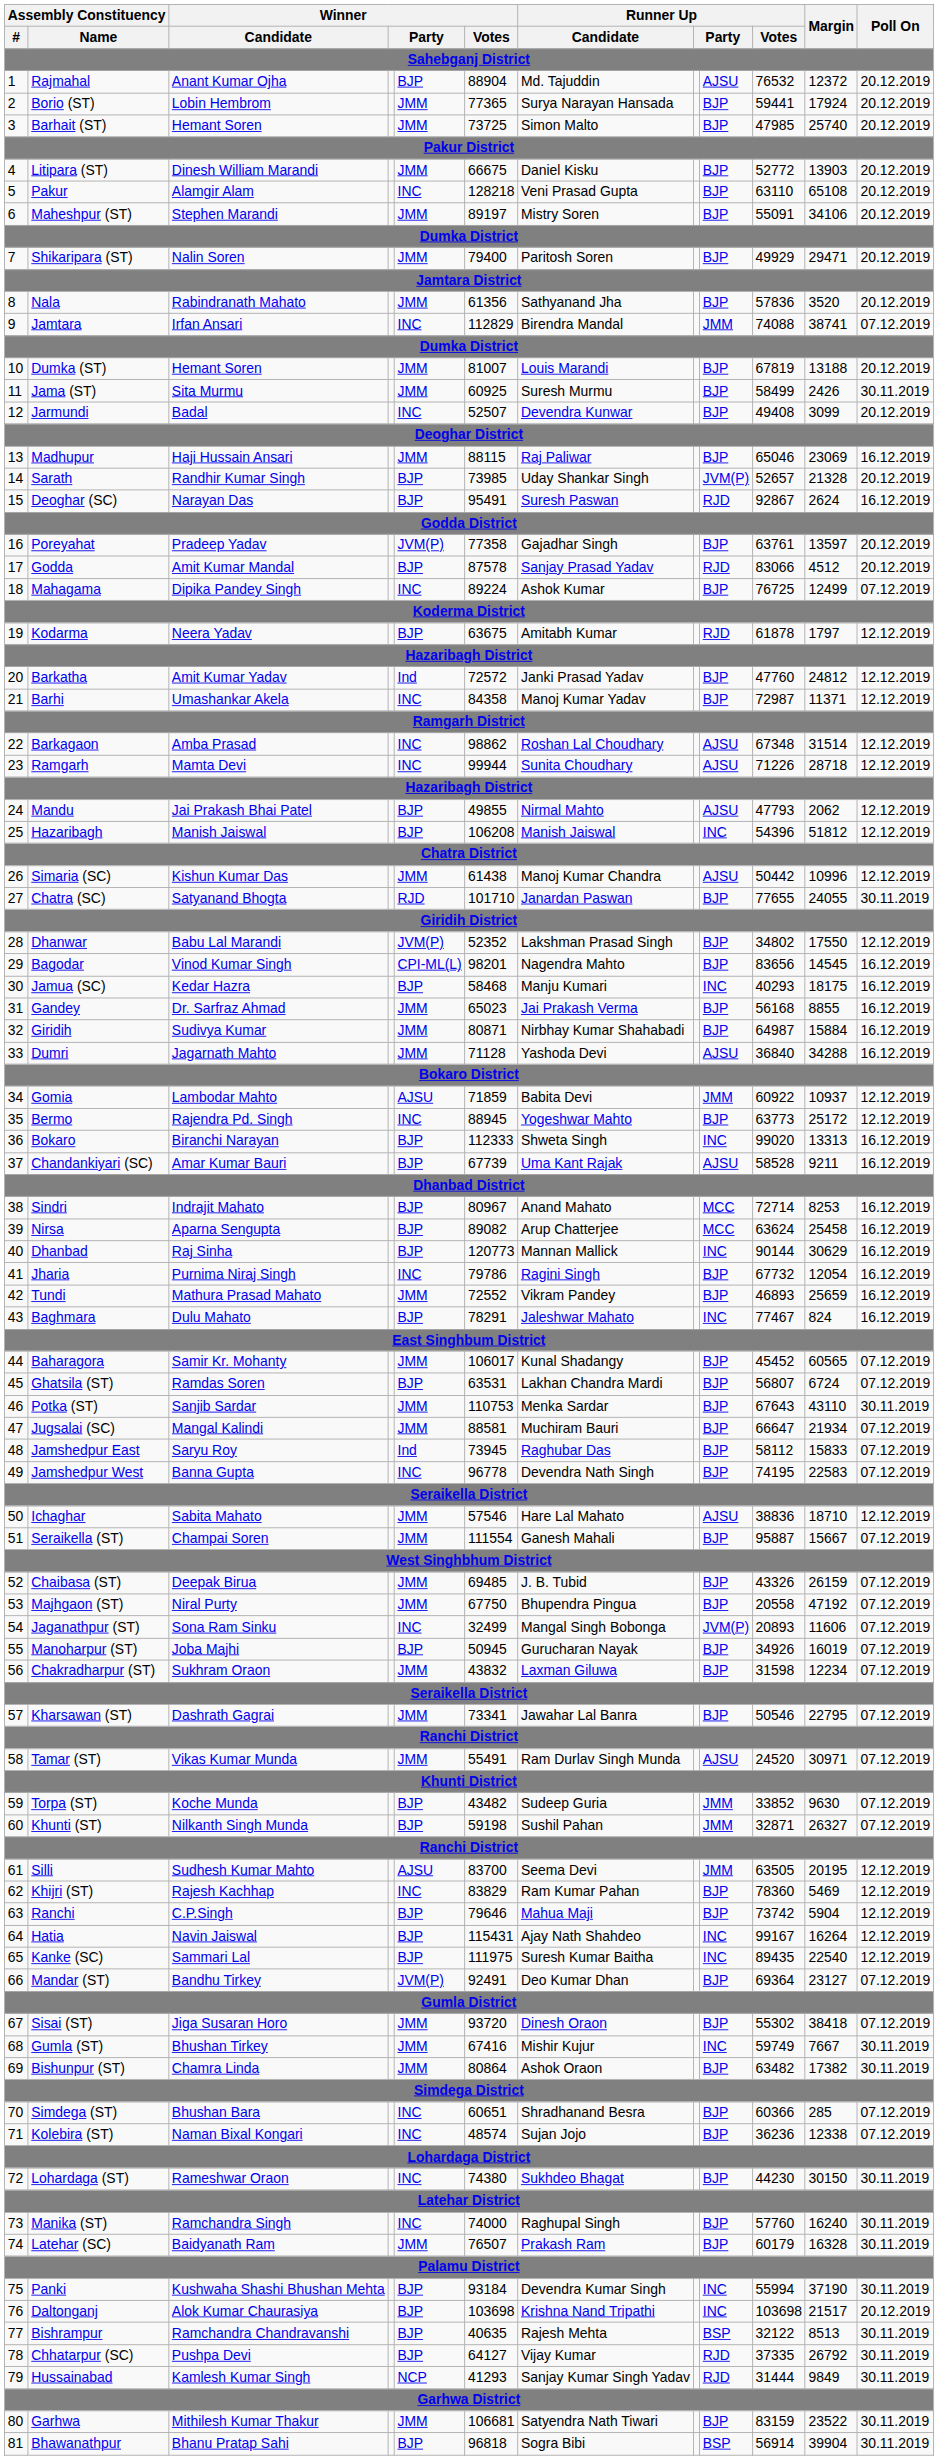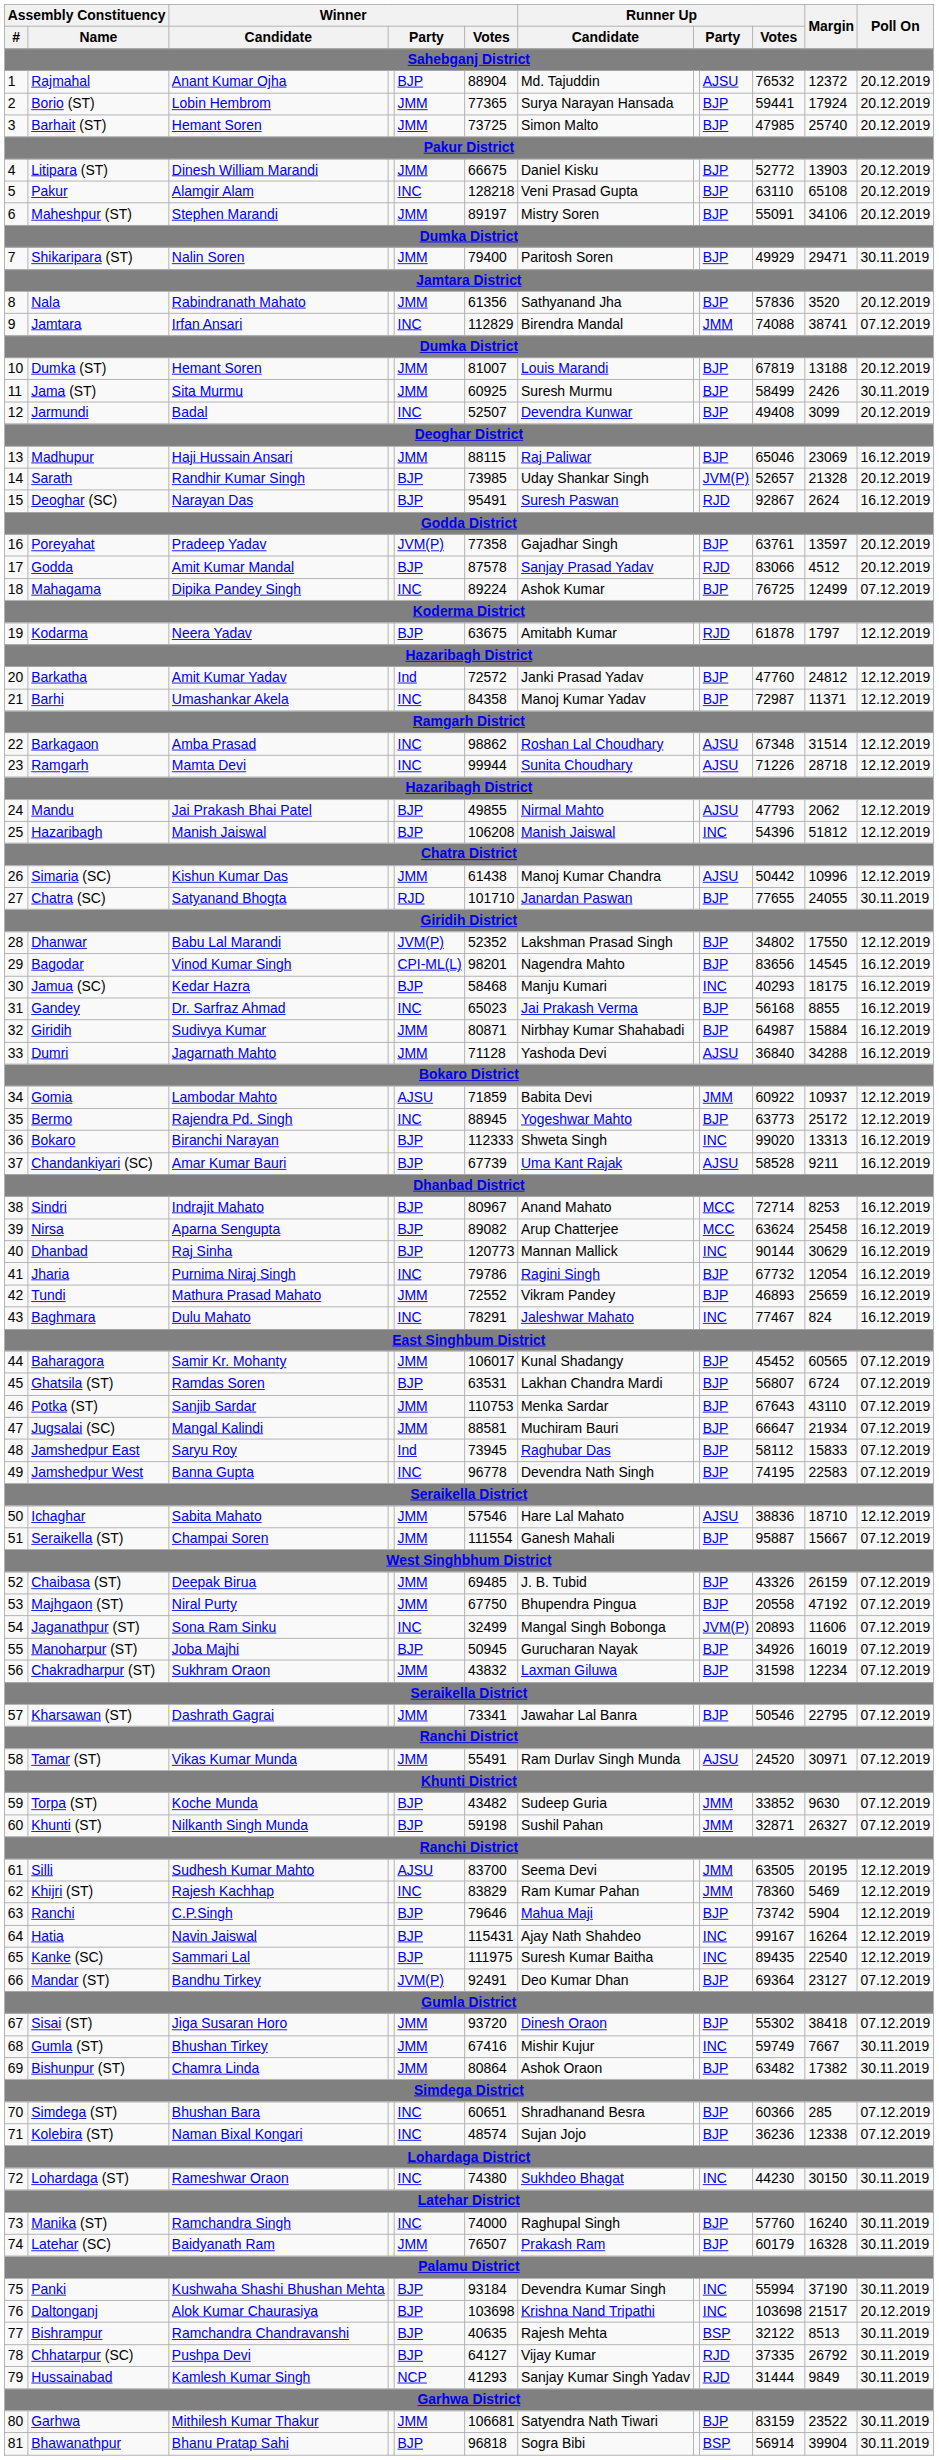(895, 258) 20.12.2019 -> (895, 258) 30.11.2019
(413, 1008) JMM -> (410, 1008) INC
(410, 1318) BJP -> (410, 1318) INC
(895, 1406) 30.11.2019 -> (895, 1406) 07.12.2019
(716, 1892) BJP -> (718, 1892) JMM
(716, 2179) BJP -> (715, 2179) INC
